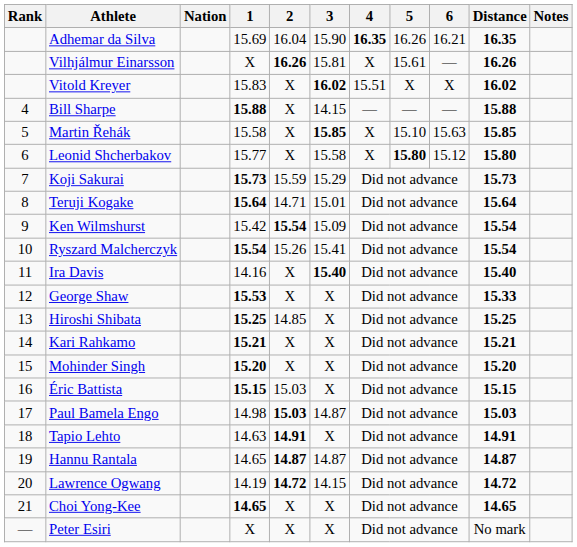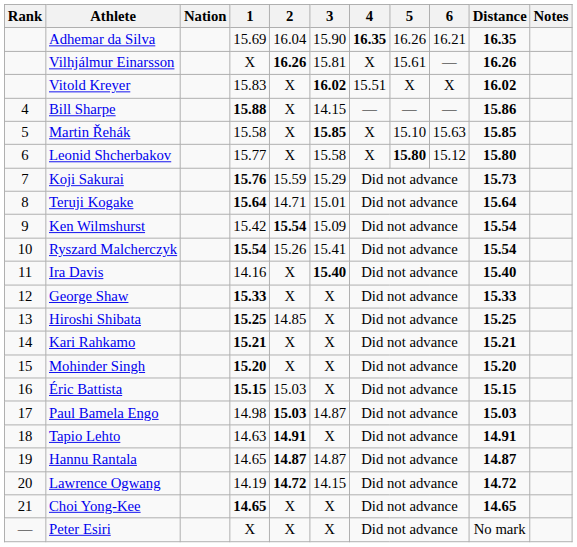(500, 109) 15.88 -> (500, 109) 15.86
(250, 179) 15.73 -> (250, 179) 15.76
(250, 296) 15.53 -> (250, 296) 15.33
